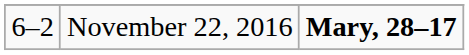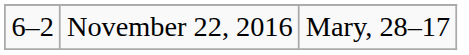(381, 26) bold -> (378, 26) normal
